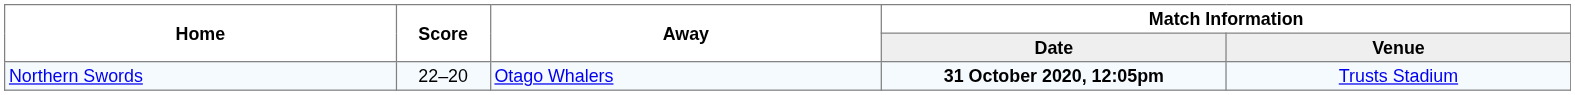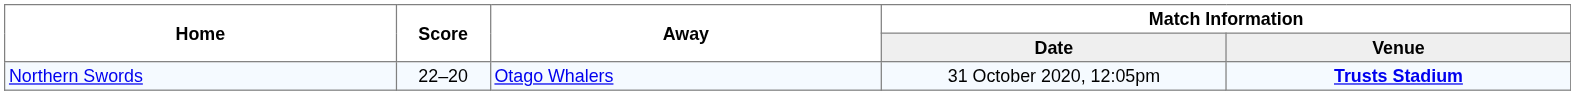(1054, 76) bold -> (1054, 76) normal
(1398, 76) normal -> (1398, 76) bold
